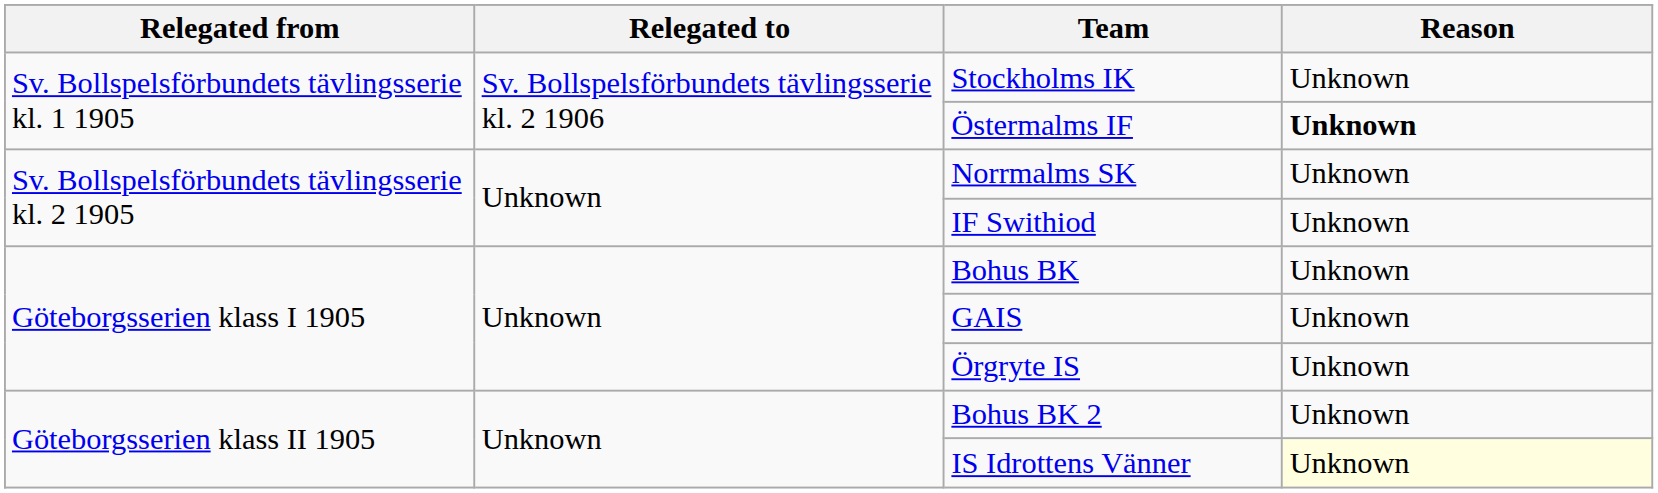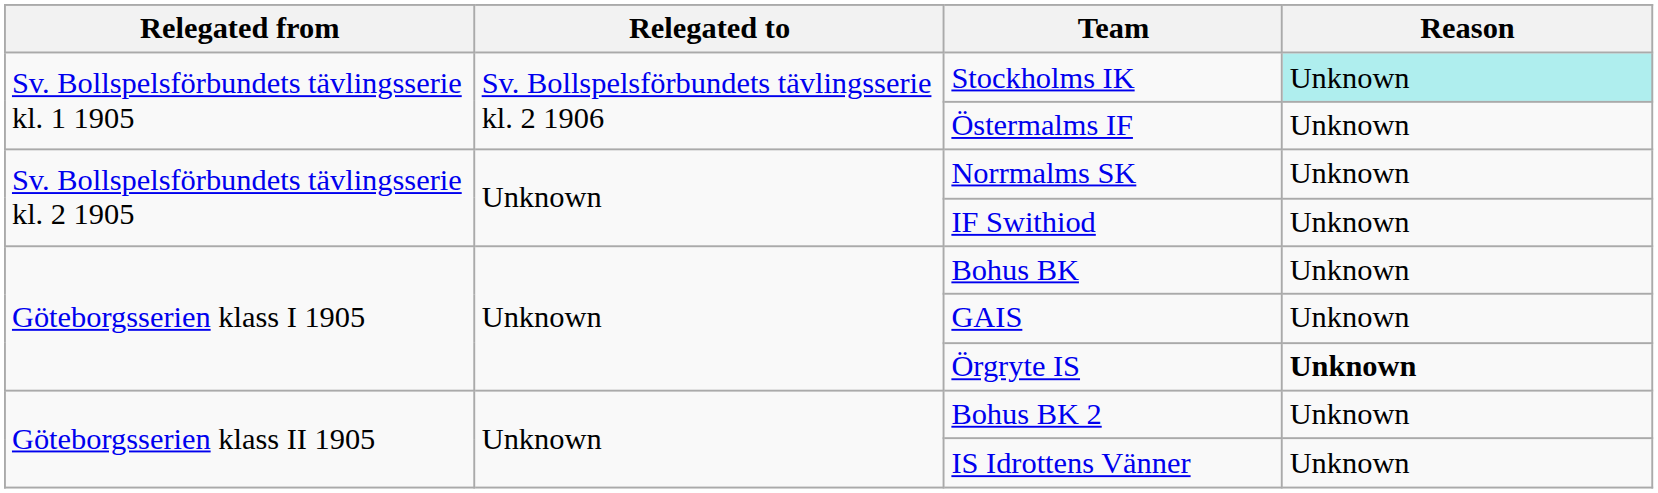(1350, 76) no background -> (1350, 76) paleturquoise background
(1353, 125) bold -> (1350, 125) normal
(1350, 366) normal -> (1353, 366) bold
(1350, 462) lightyellow background -> (1350, 462) no background
